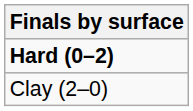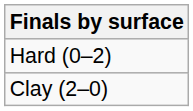(62, 56) bold -> (61, 56) normal
